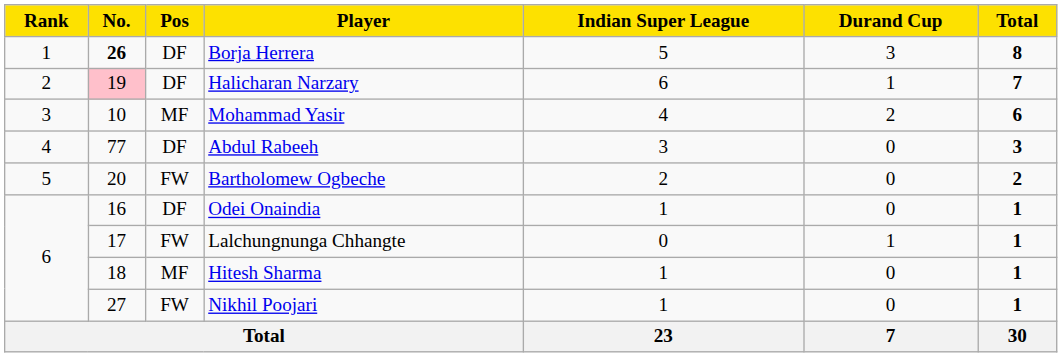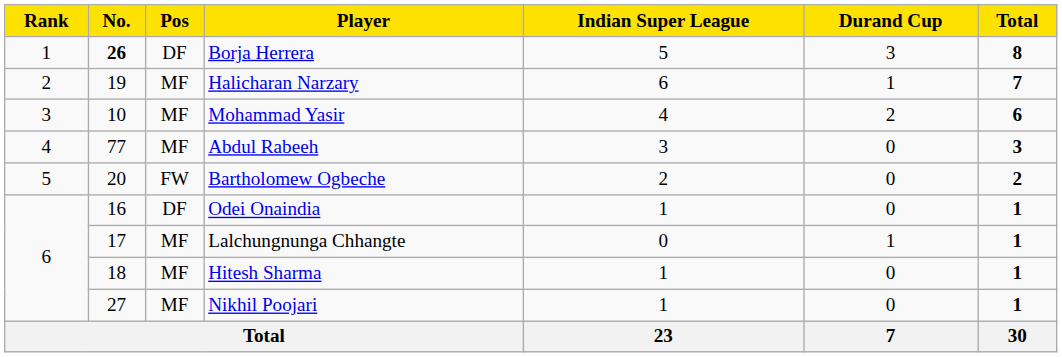(117, 83) pink background -> (117, 83) no background
(175, 83) DF -> (175, 83) MF
(175, 147) DF -> (175, 147) MF
(175, 241) FW -> (175, 241) MF
(175, 304) FW -> (175, 304) MF
